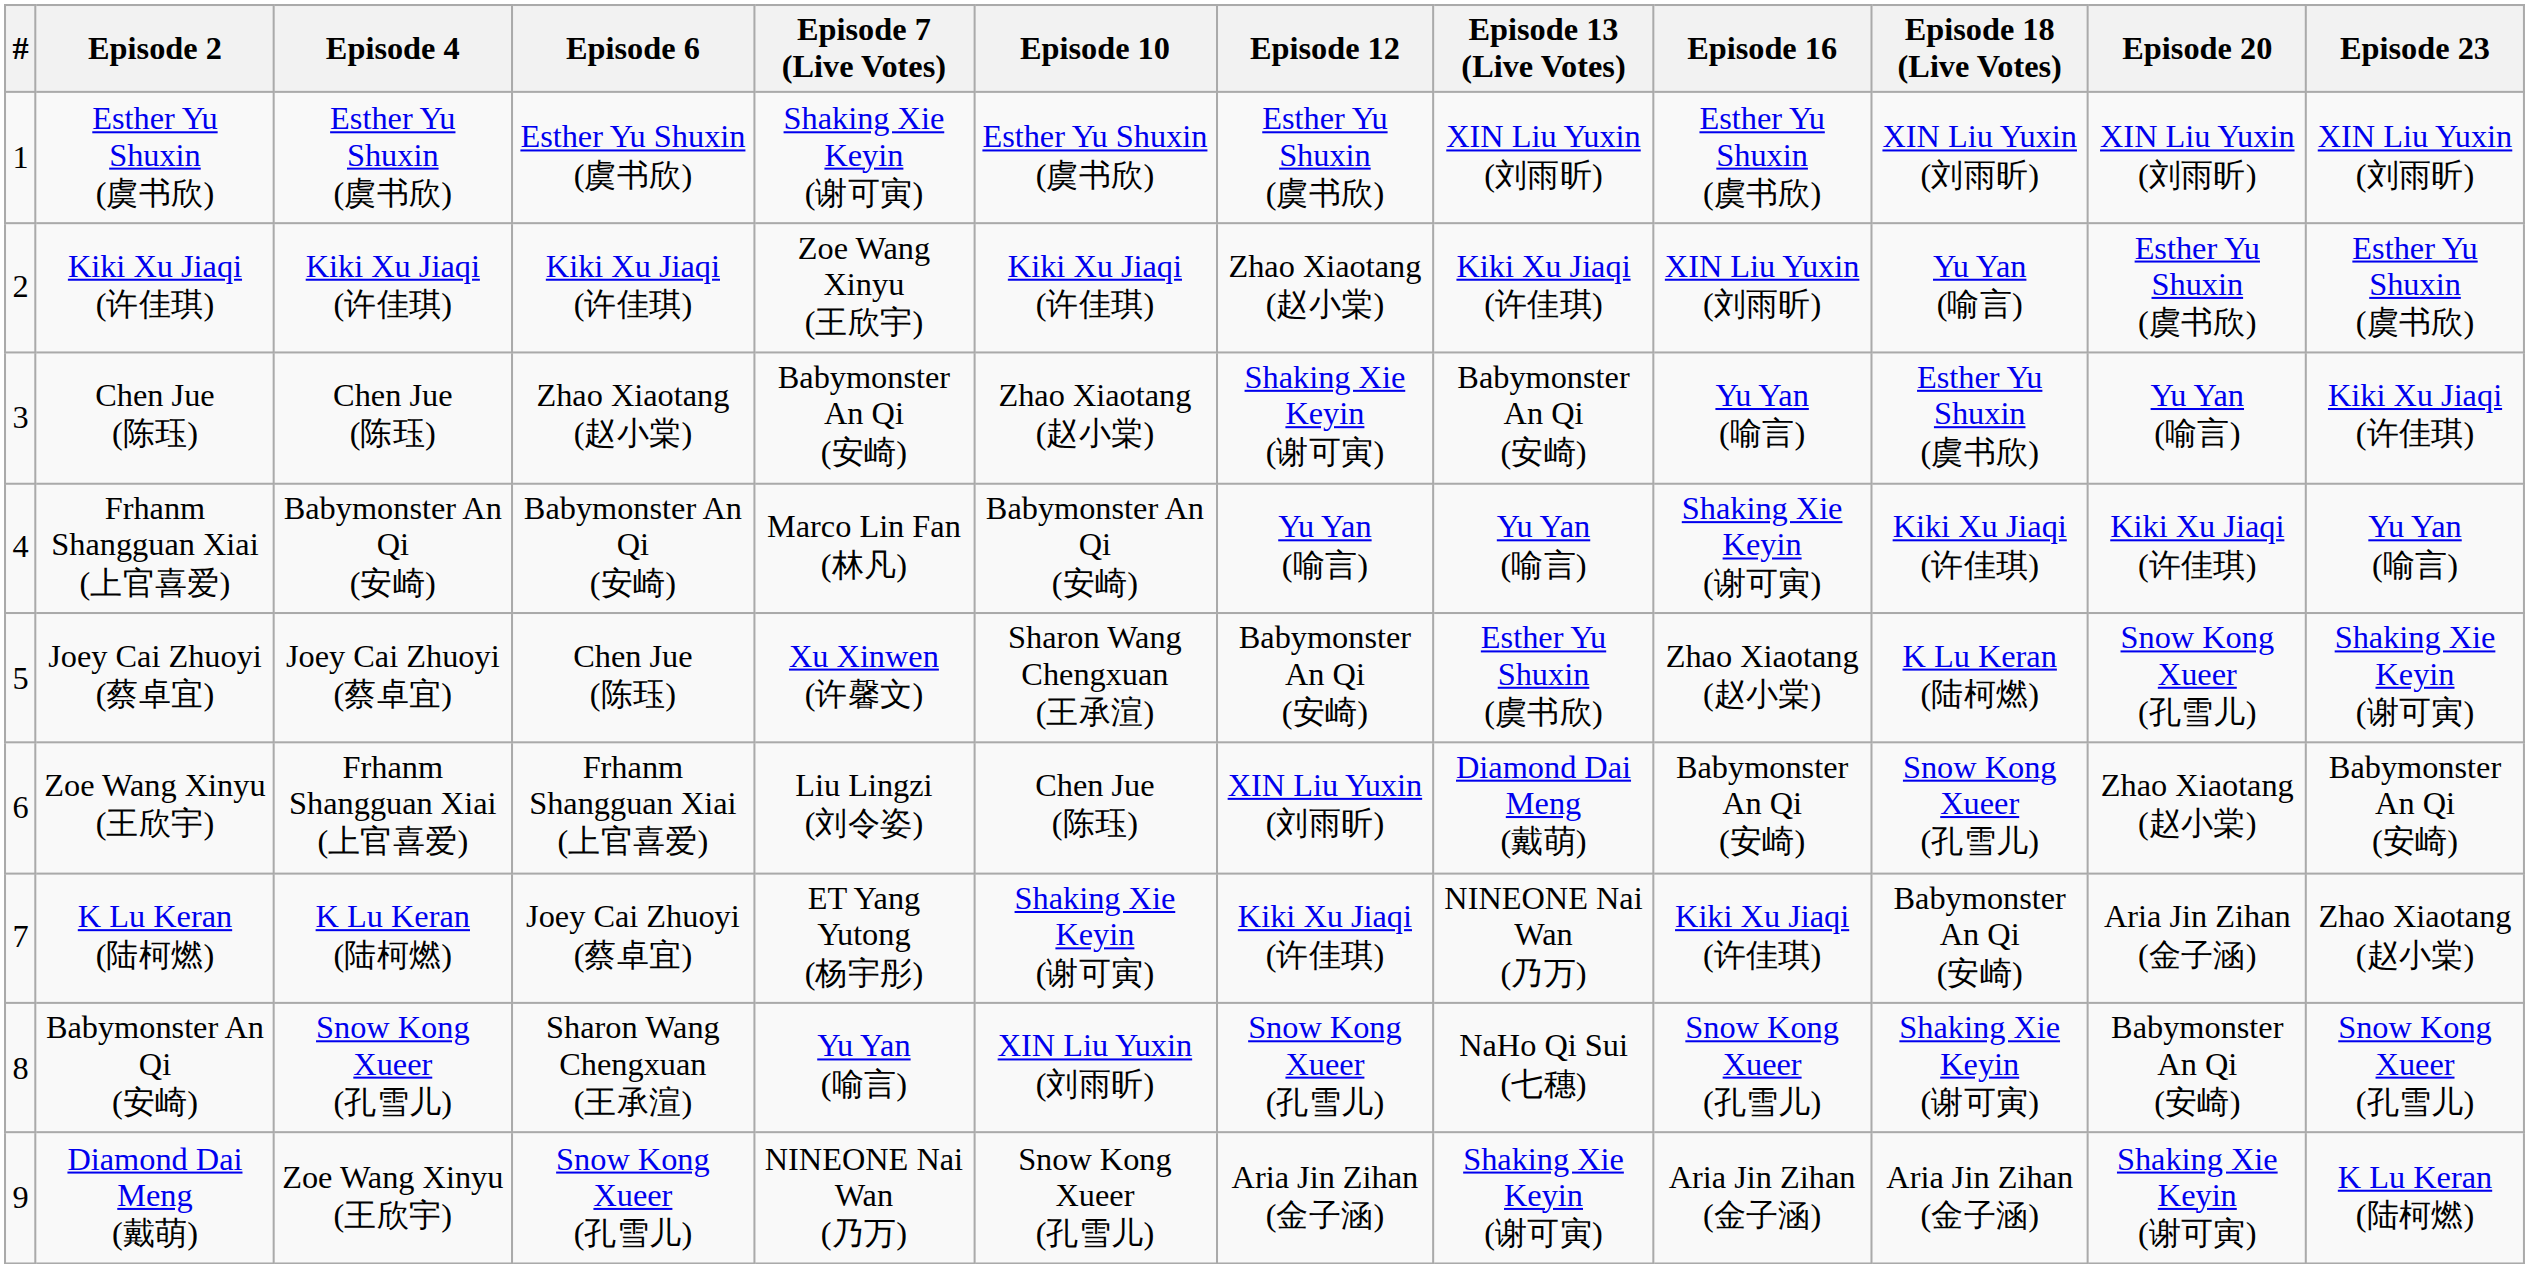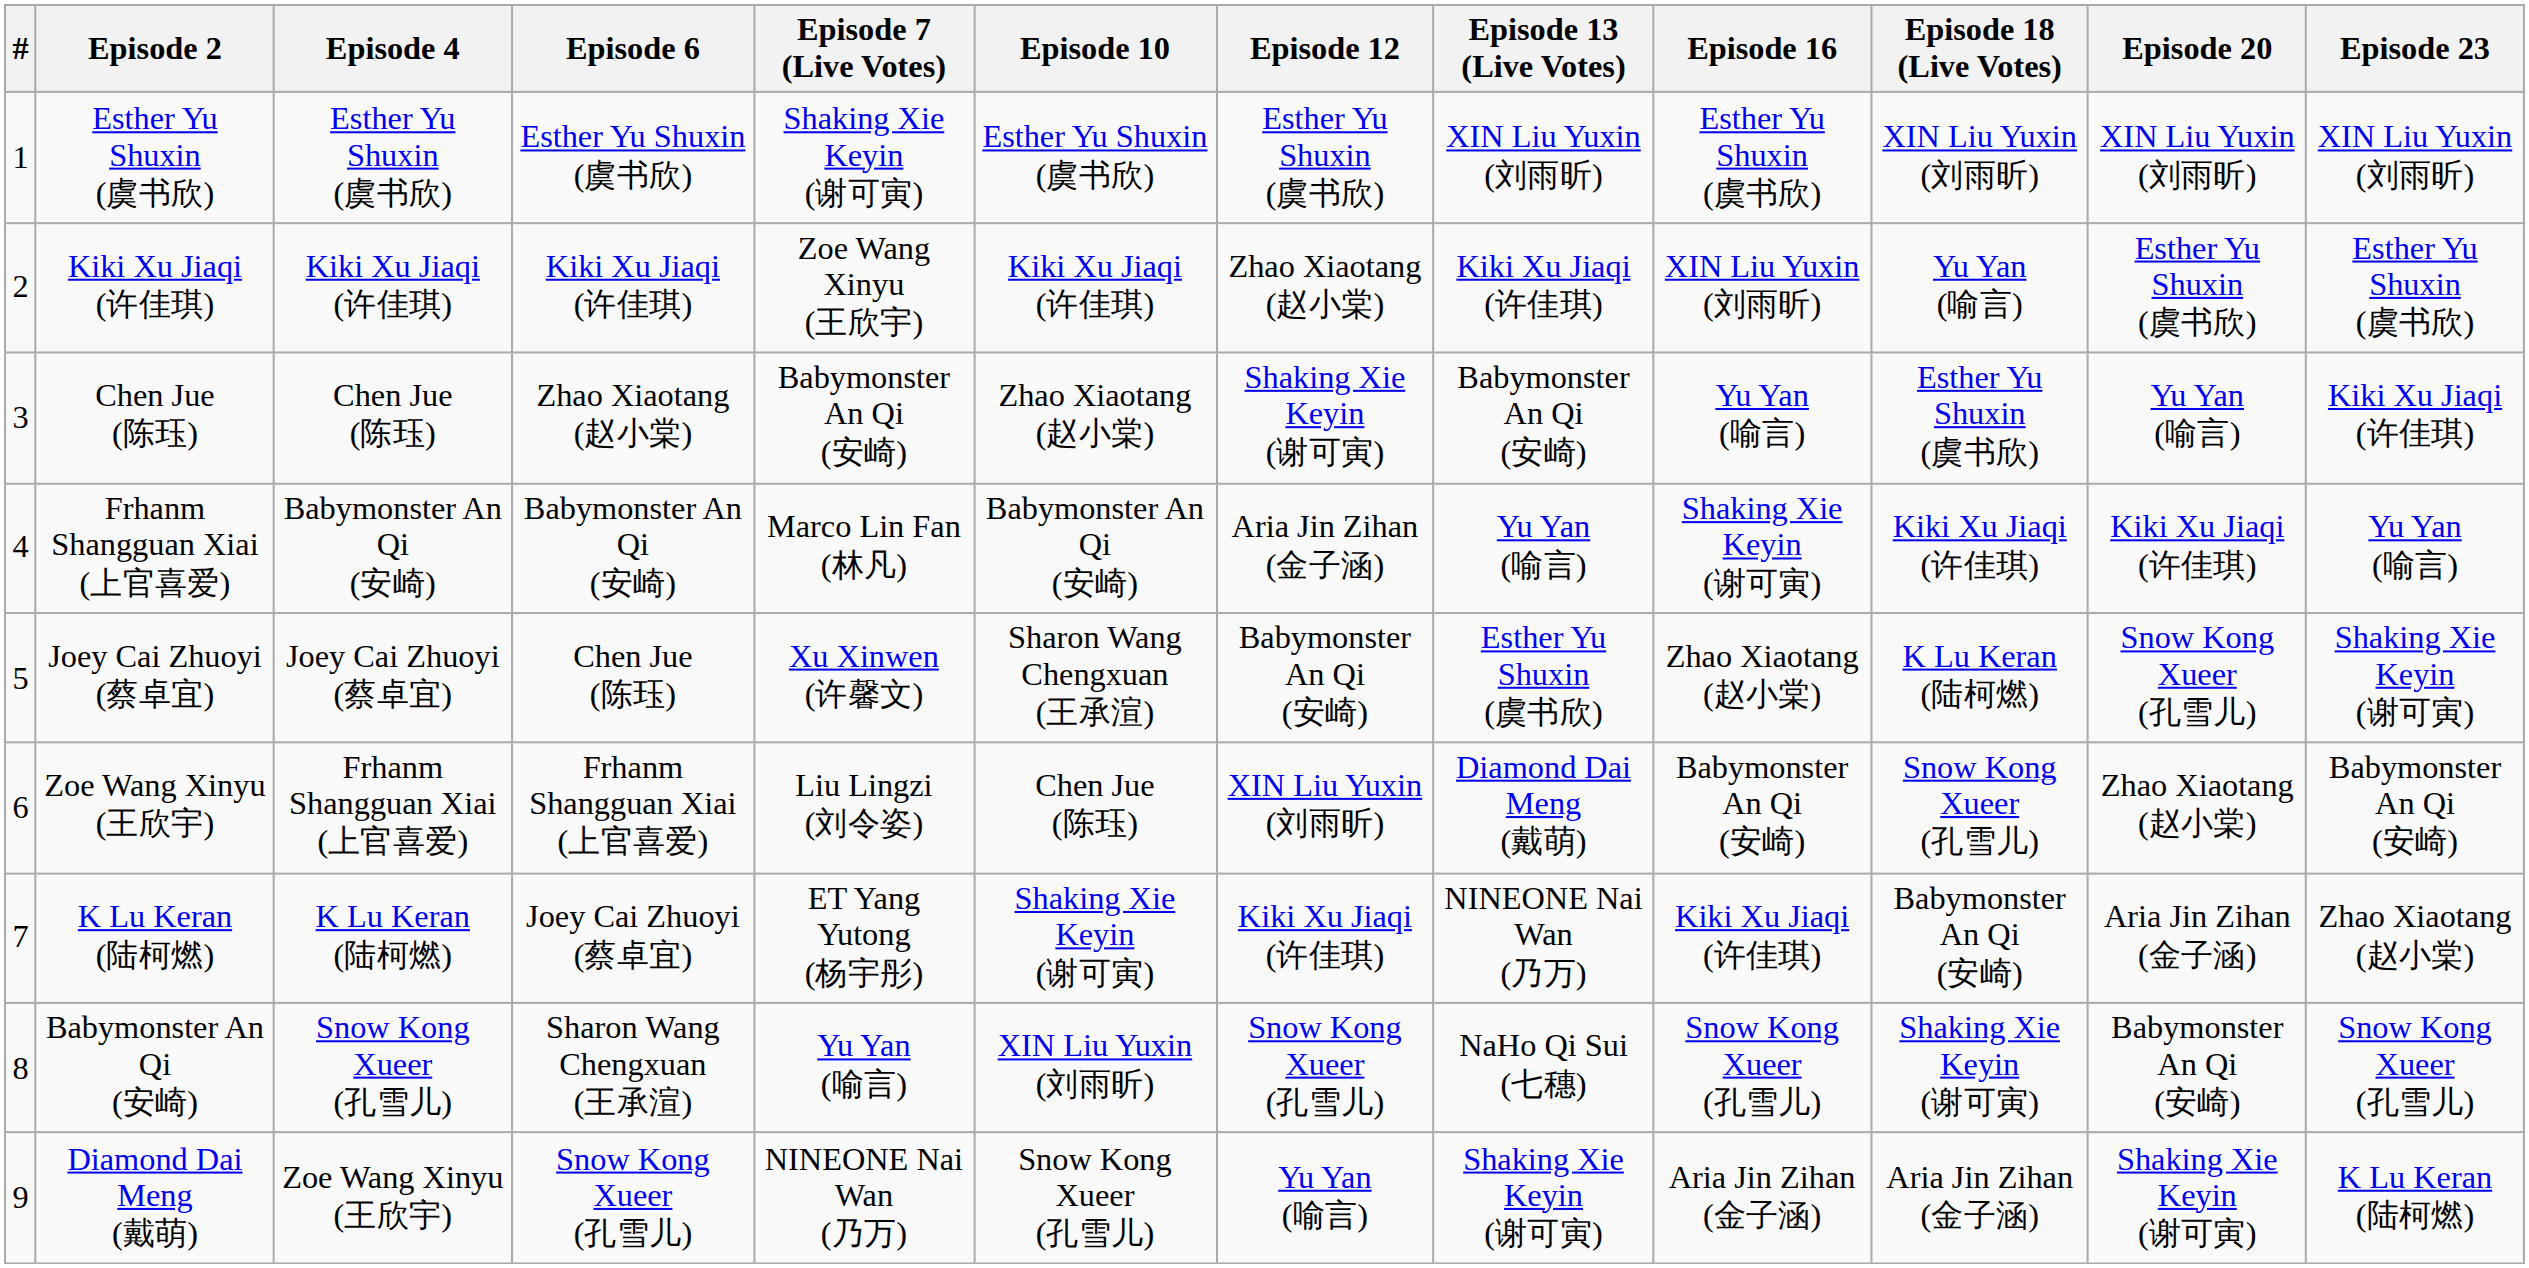(1325, 545) Yu Yan (喻言) -> (1325, 545) Aria Jin Zihan (金子涵)
(1325, 1195) Aria Jin Zihan (金子涵) -> (1325, 1195) Yu Yan (喻言)
